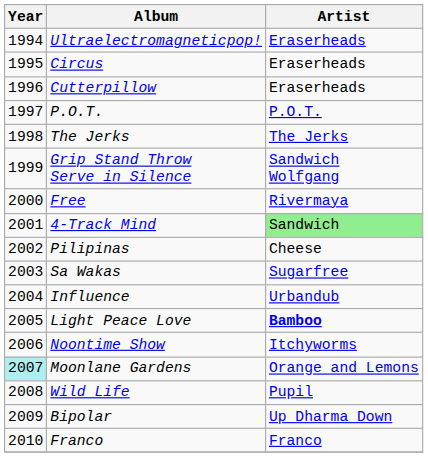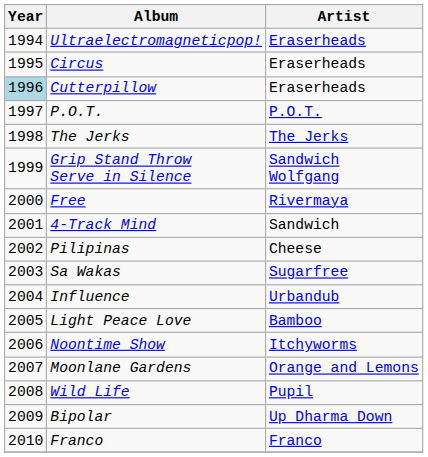(26, 88) no background -> (26, 88) lightblue background
(304, 225) lightgreen background -> (304, 225) no background
(295, 321) bold -> (295, 321) normal
(26, 369) paleturquoise background -> (26, 369) no background
